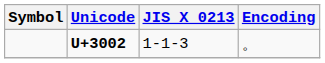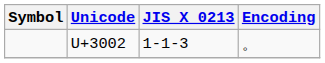(98, 44) bold -> (98, 44) normal
